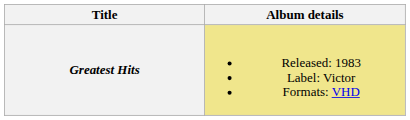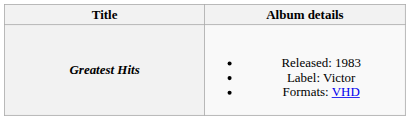(305, 77) khaki background -> (305, 77) no background
